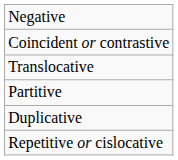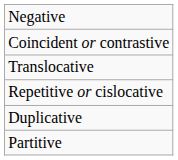(35, 92) Partitive -> (86, 92) Repetitive or cislocative
(86, 142) Repetitive or cislocative -> (35, 142) Partitive
